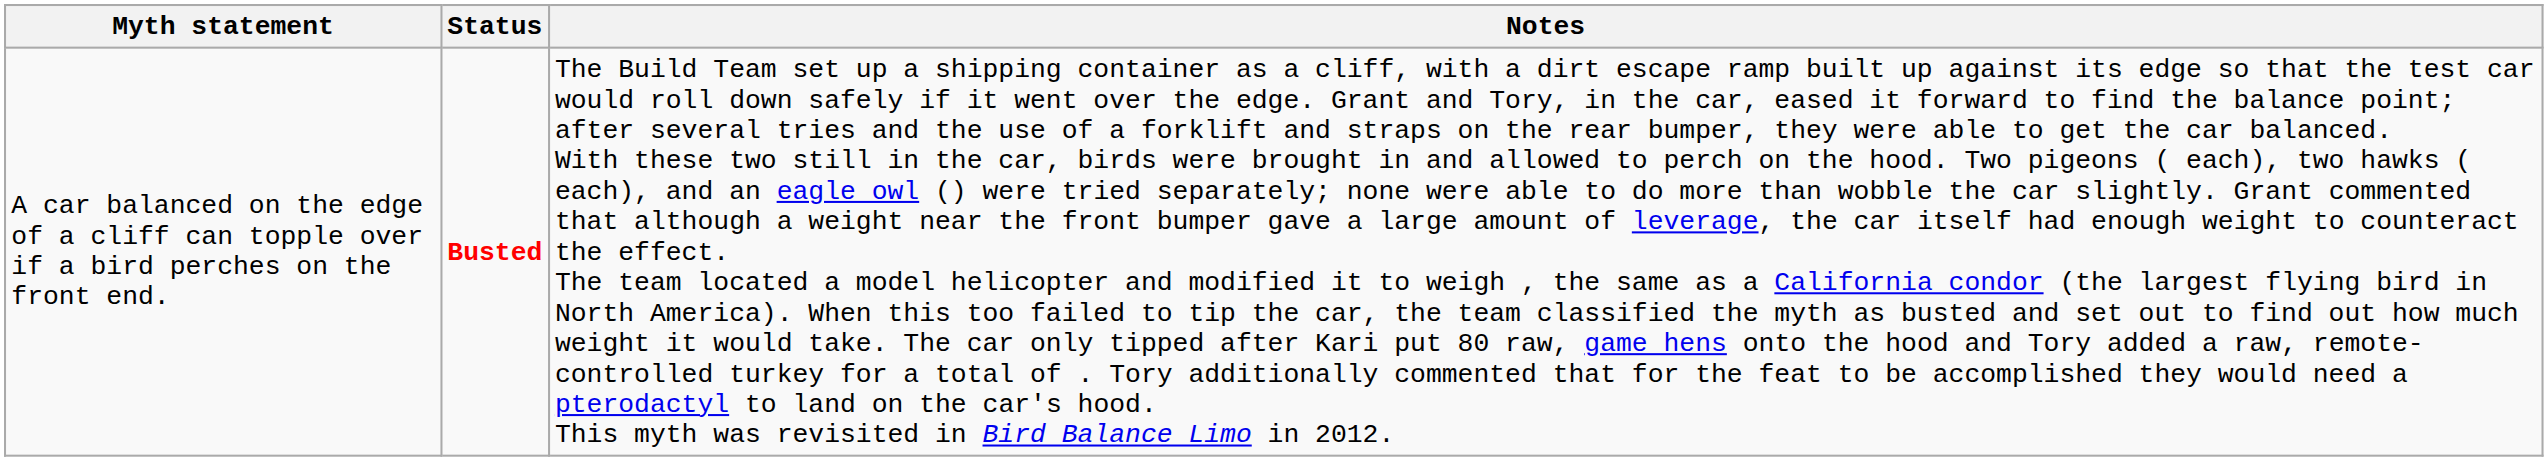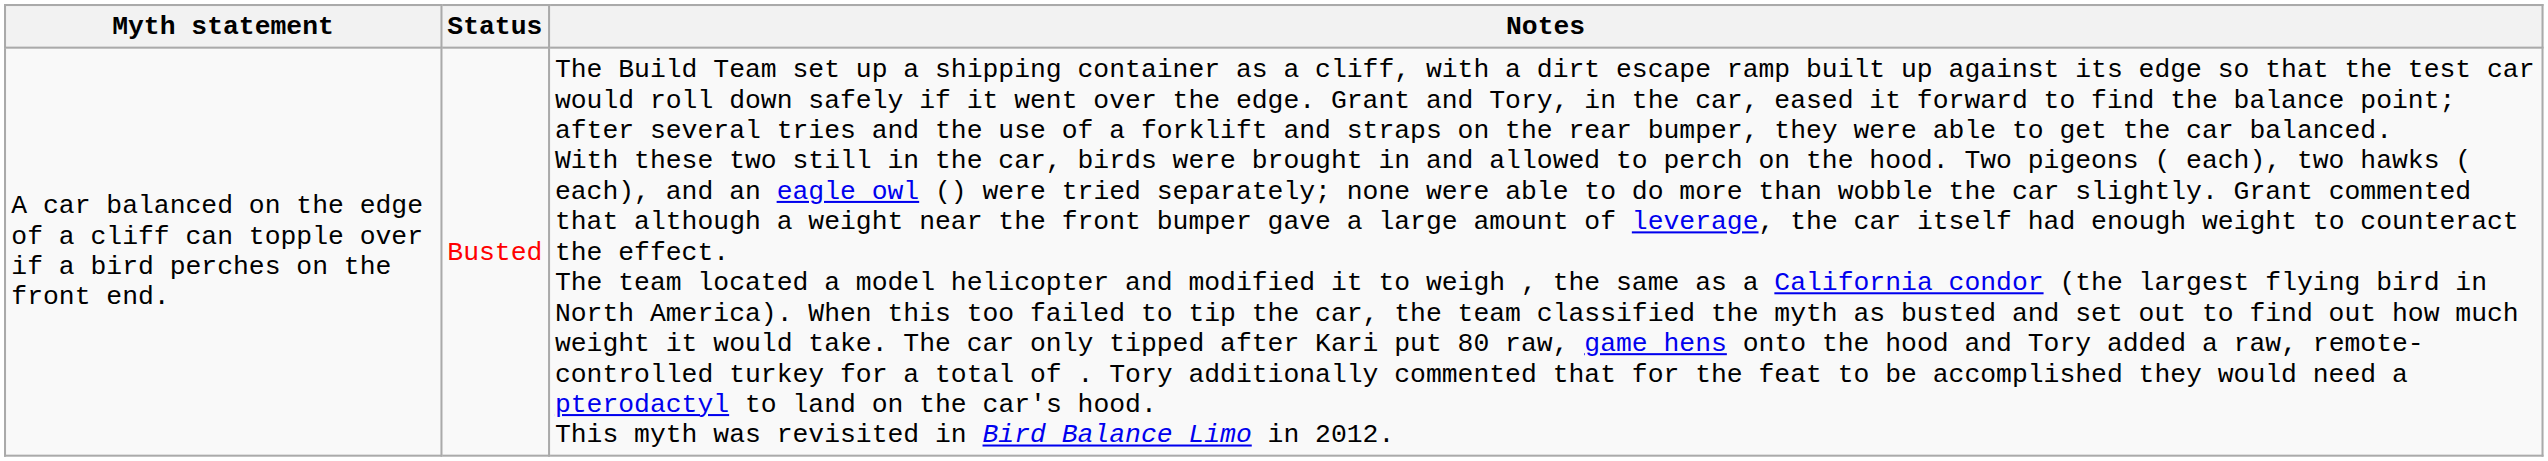(495, 252) bold -> (495, 252) normal
